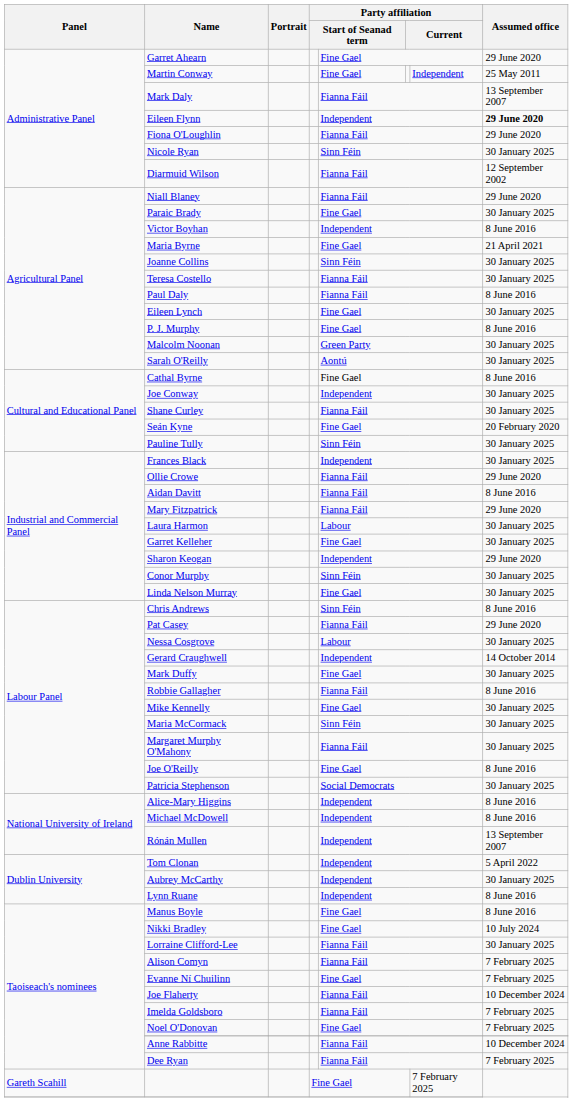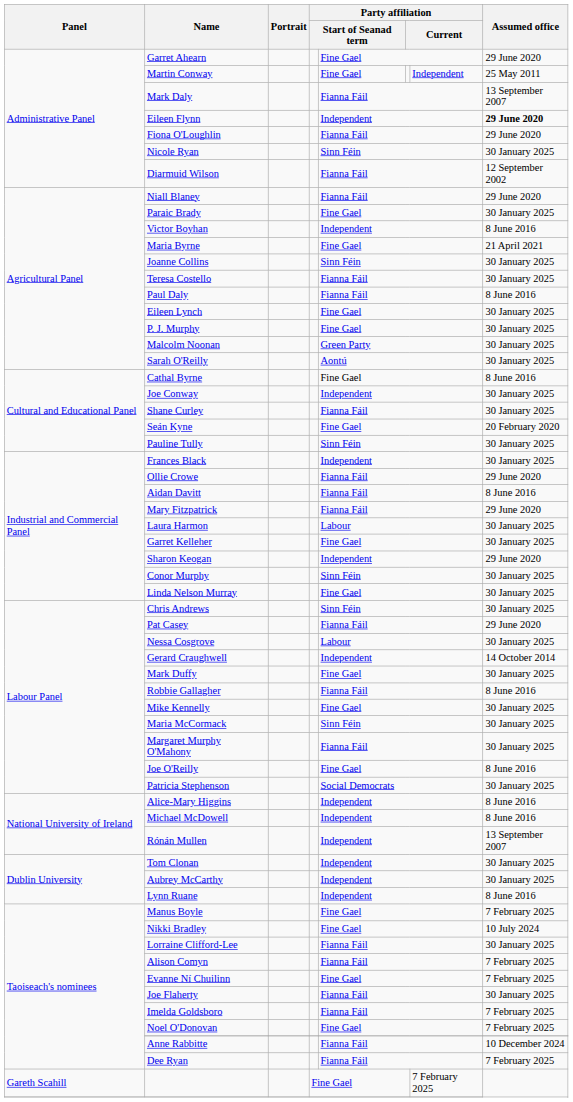(511, 328) 8 June 2016 -> (520, 328) 30 January 2025
(511, 608) 8 June 2016 -> (520, 608) 30 January 2025
(512, 862) 5 April 2022 -> (520, 862) 30 January 2025
(511, 912) 8 June 2016 -> (520, 912) 7 February 2025
(525, 994) 10 December 2024 -> (520, 994) 30 January 2025
